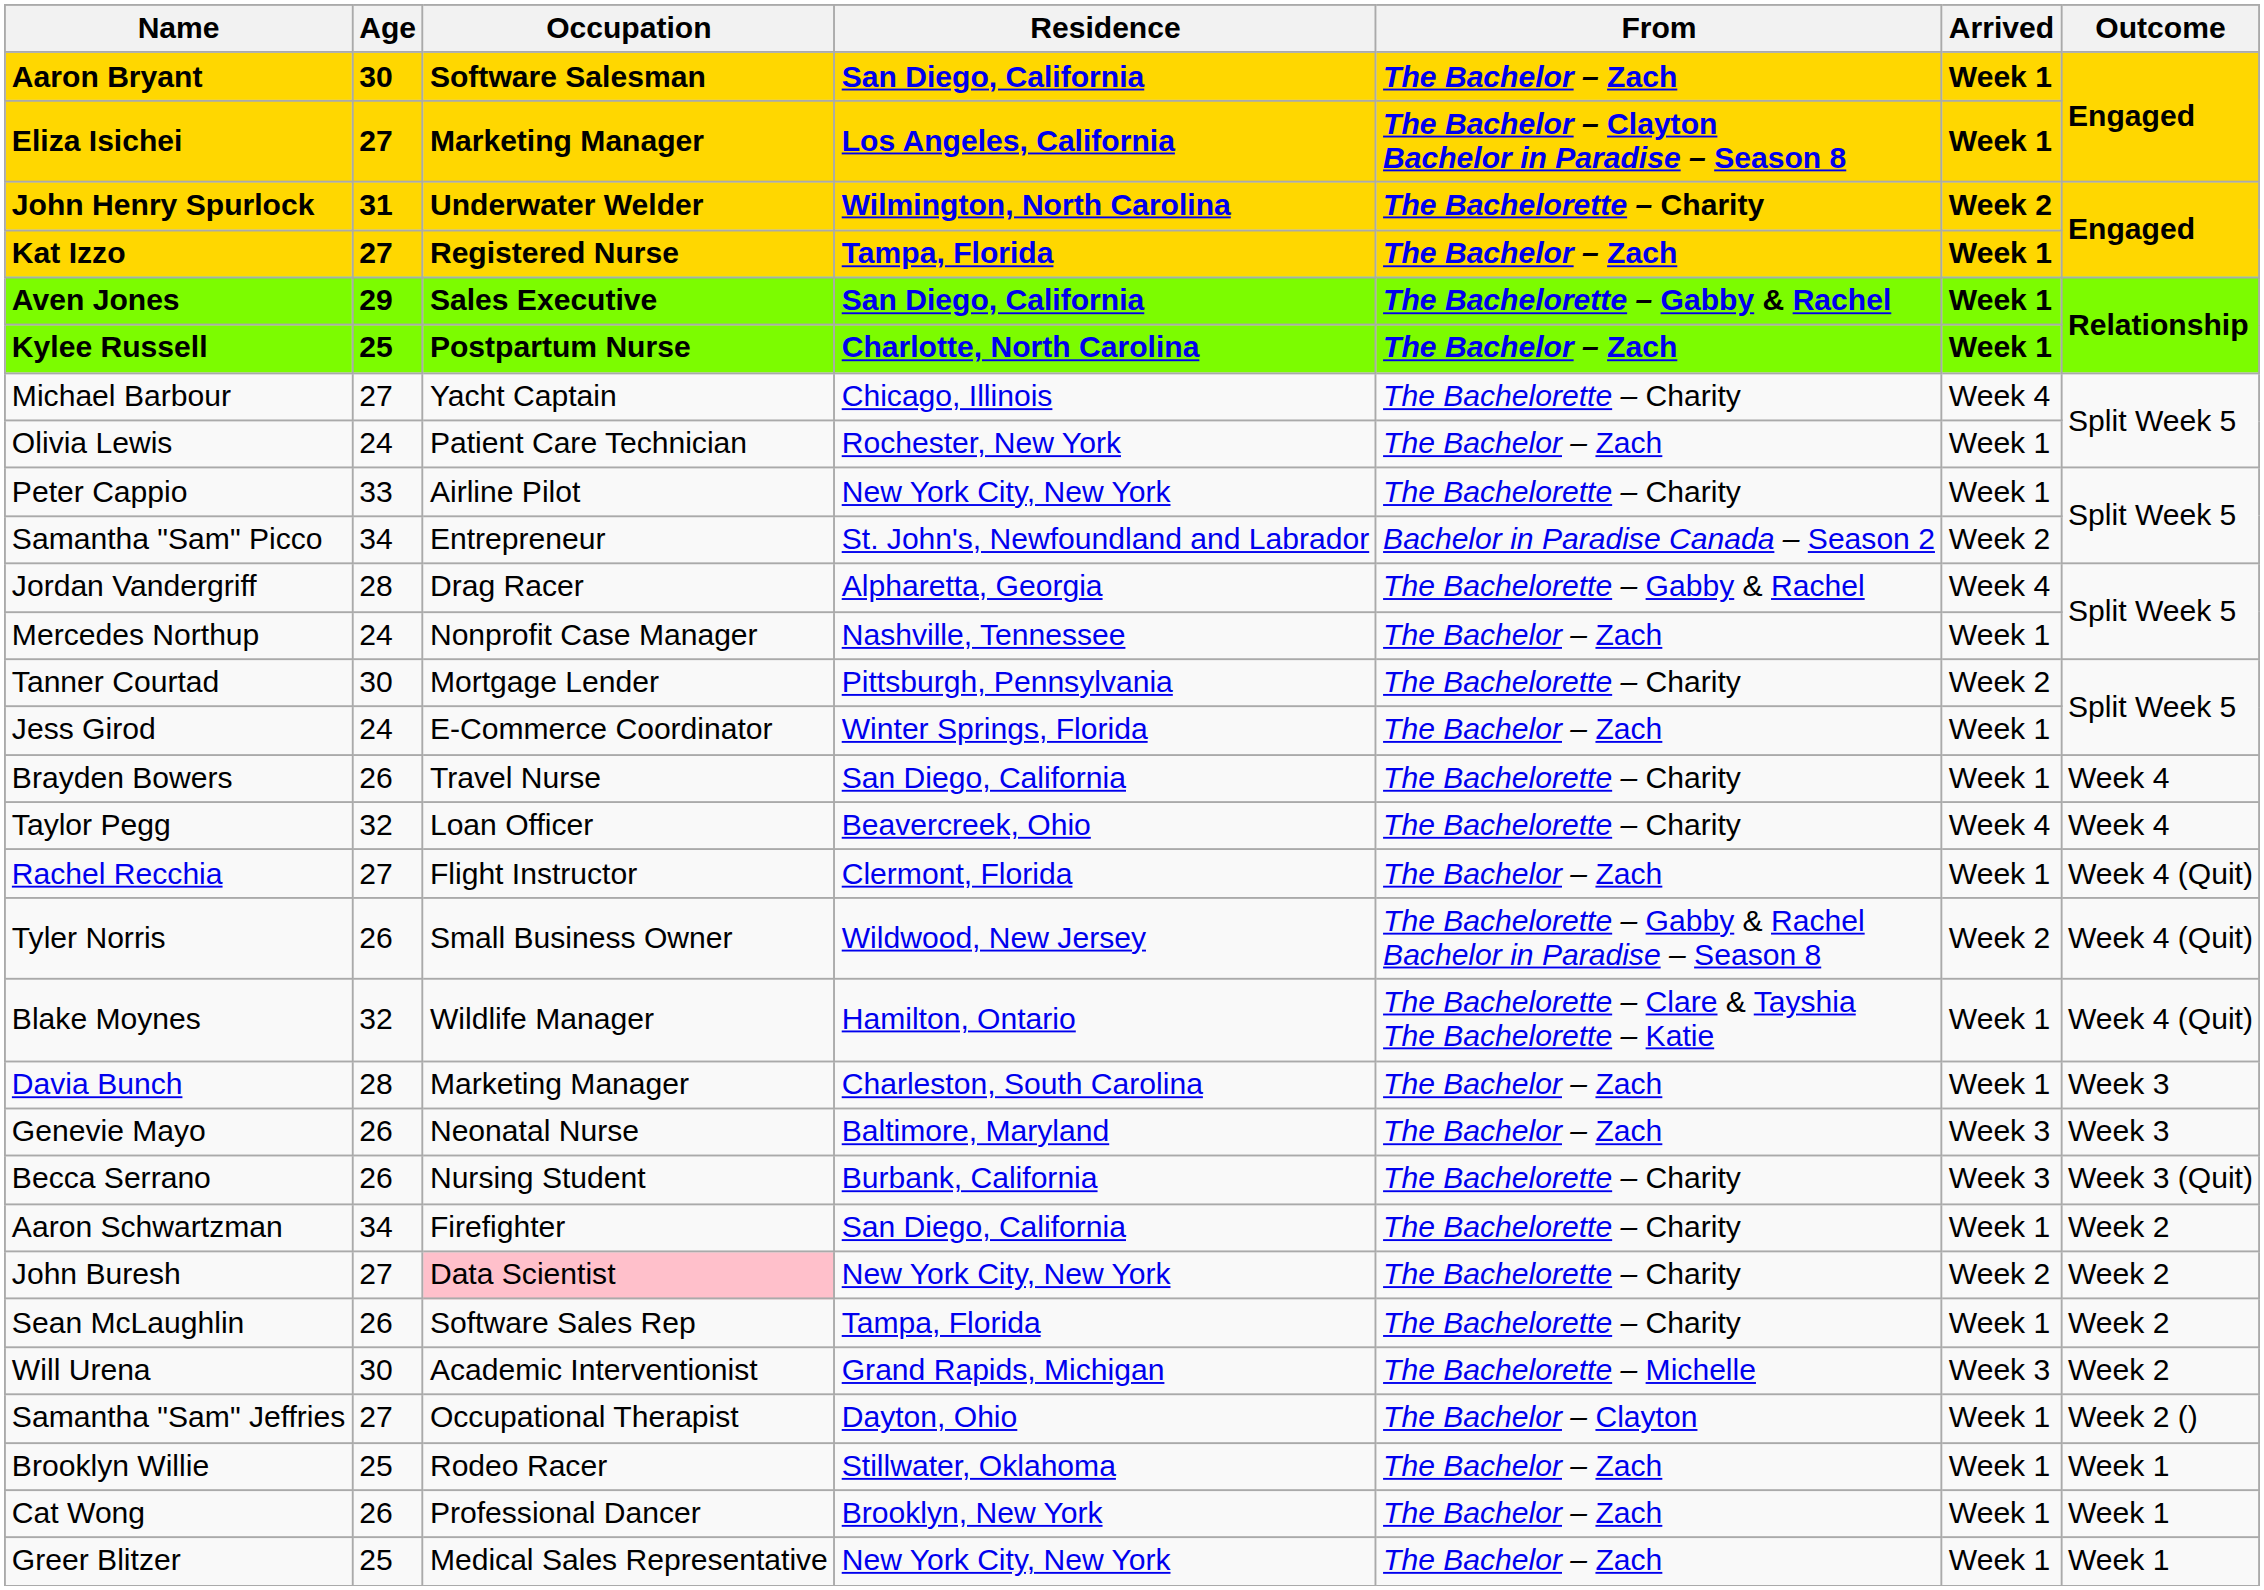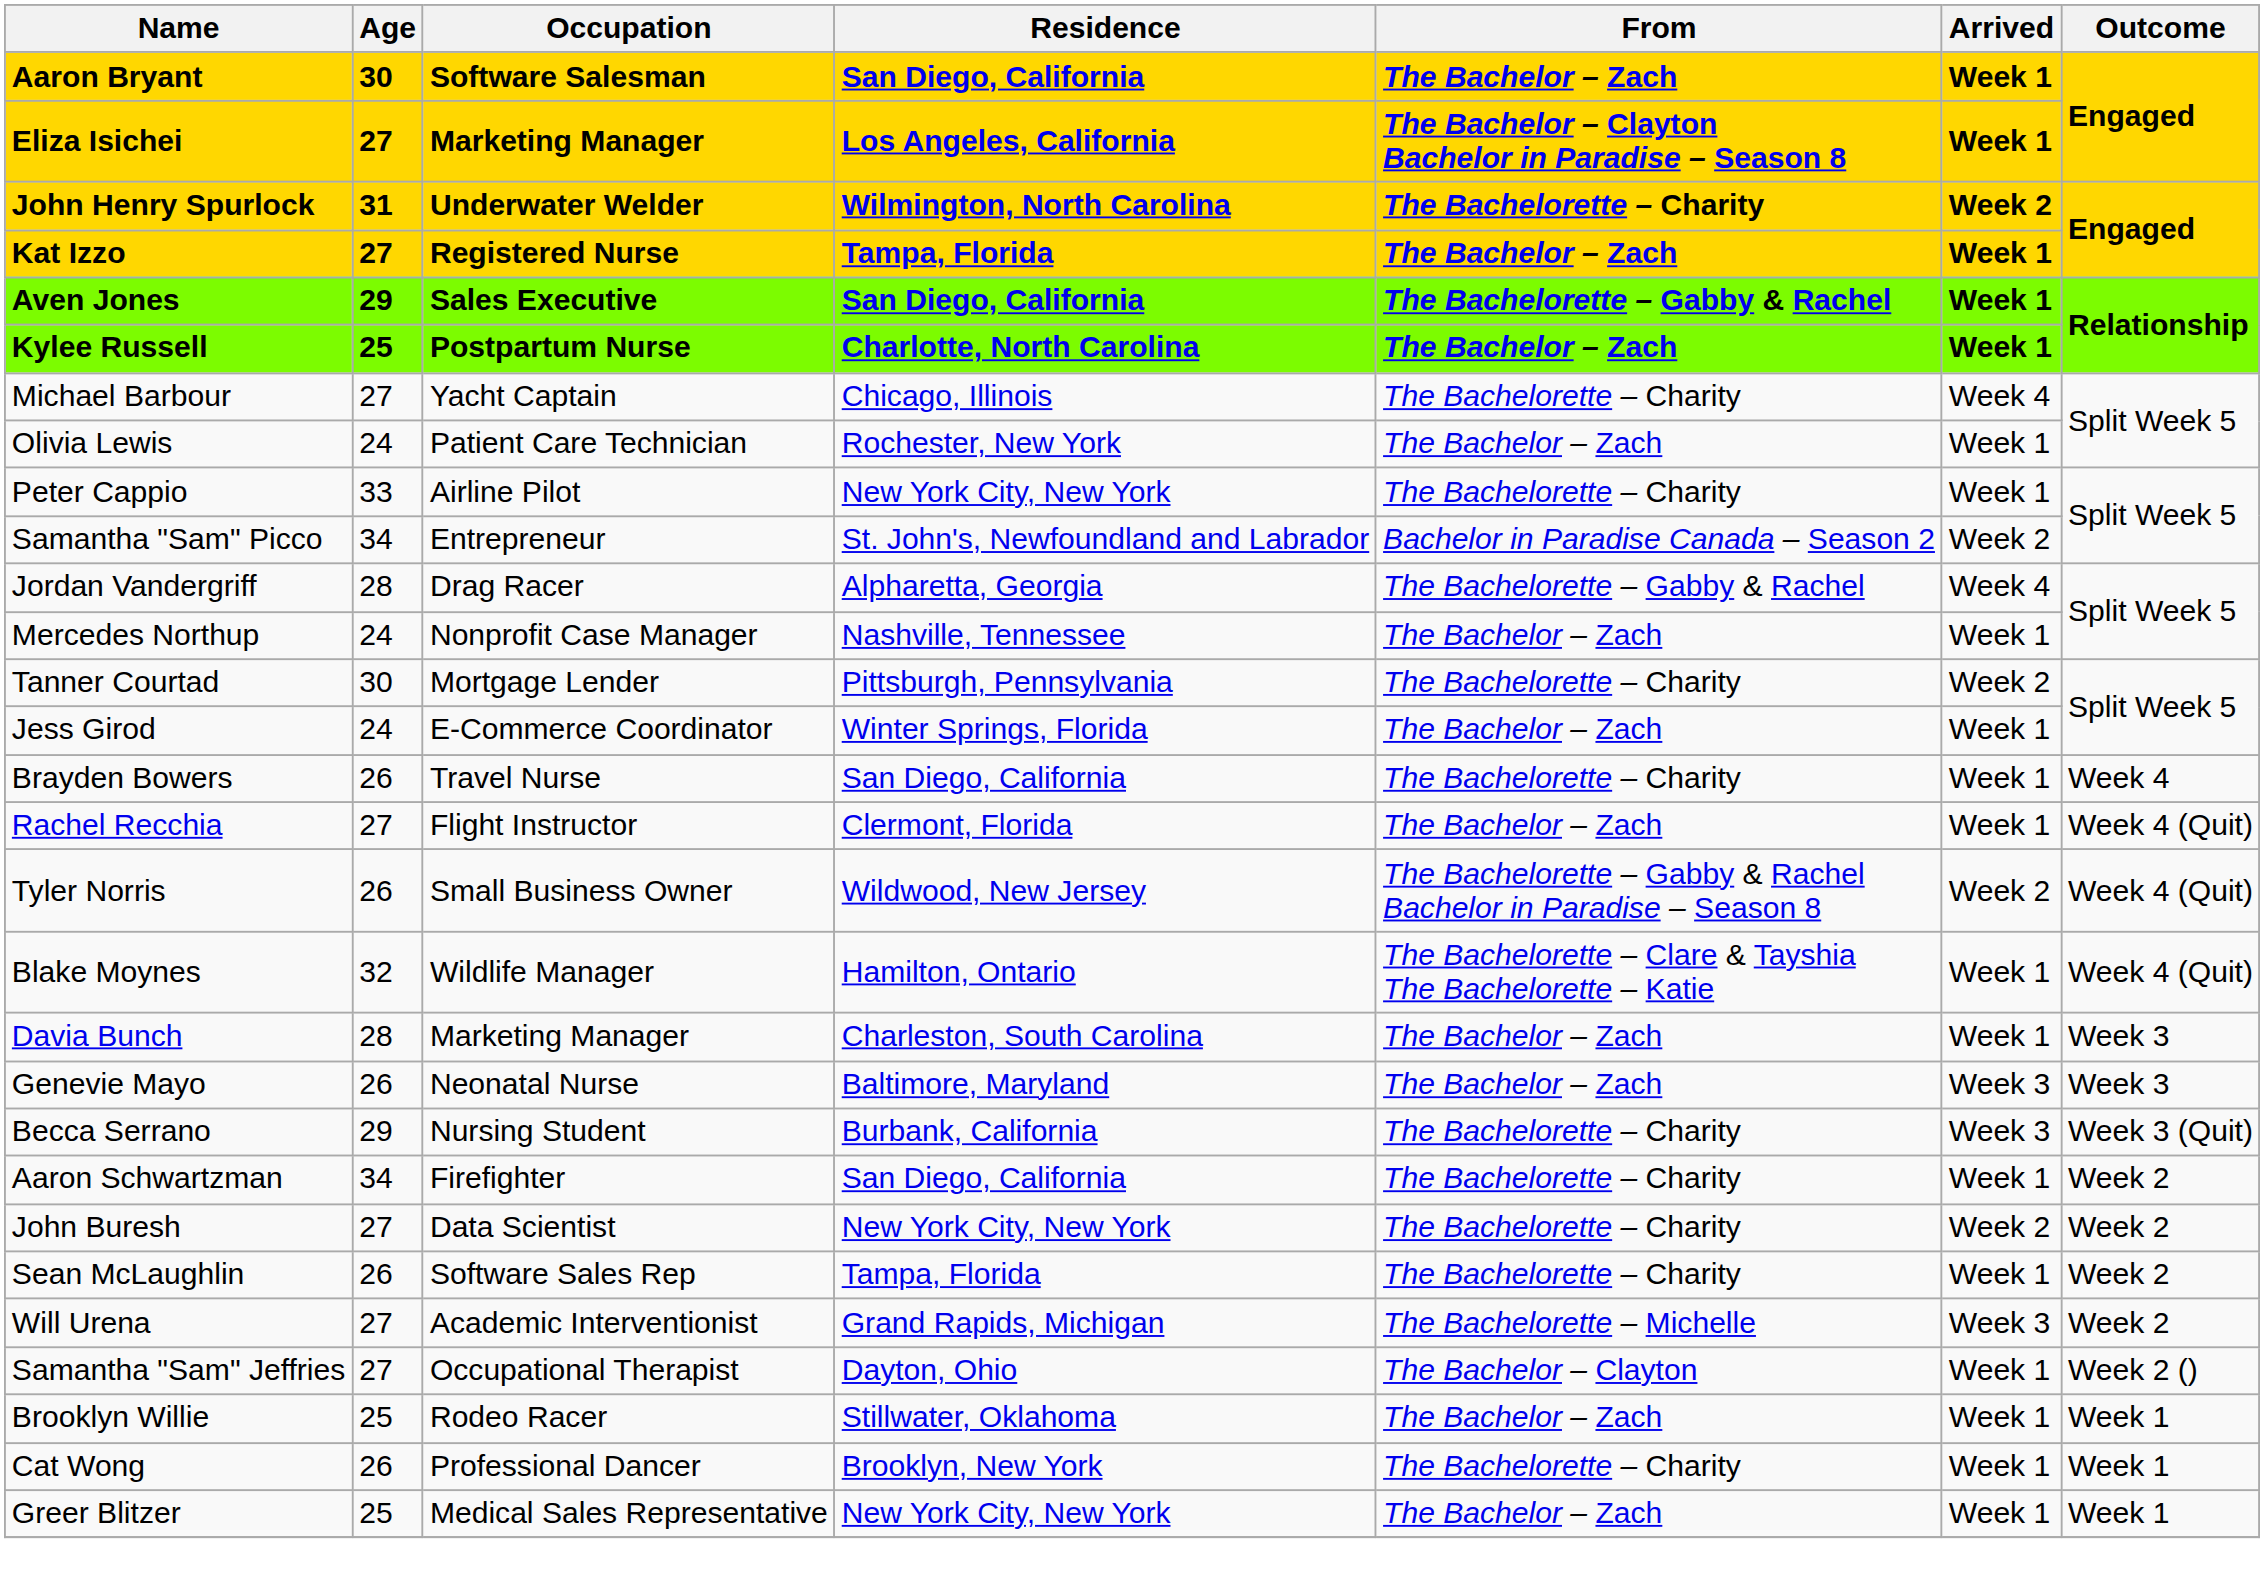- row: (91, 825)
(376, 1179) 26 -> (376, 1131) 29
(523, 1274) pink background -> (523, 1227) no background
(376, 1370) 30 -> (376, 1322) 27
(1523, 1513) The Bachelor – Zach -> (1562, 1465) The Bachelorette – Charity
